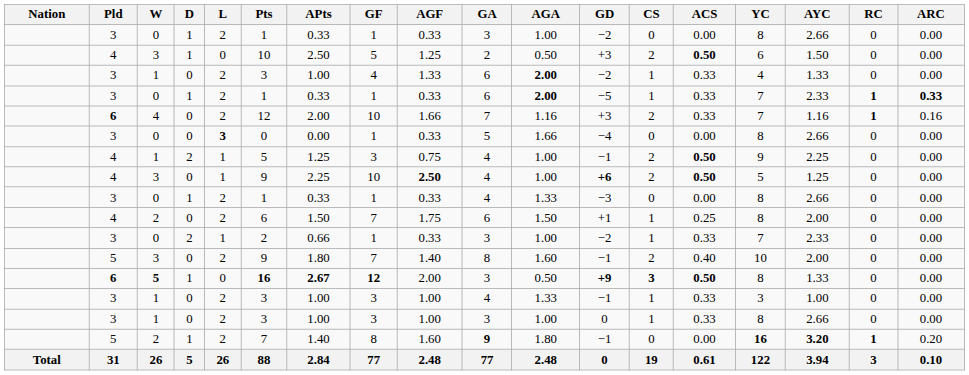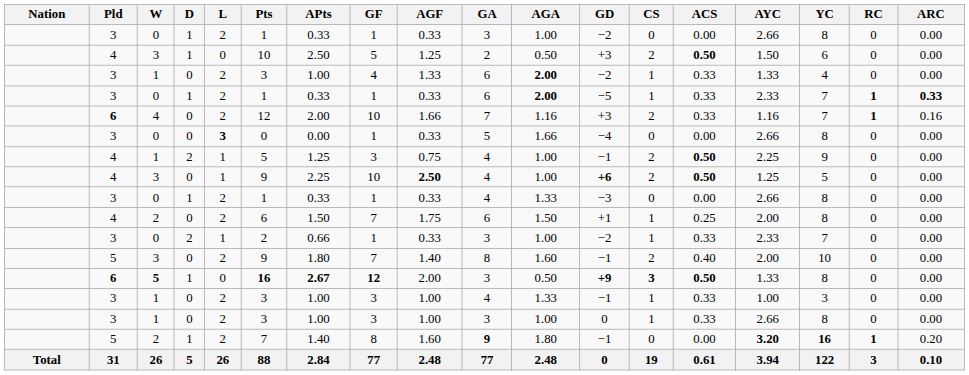columns swapped: (760, 14) <-> (817, 14)
